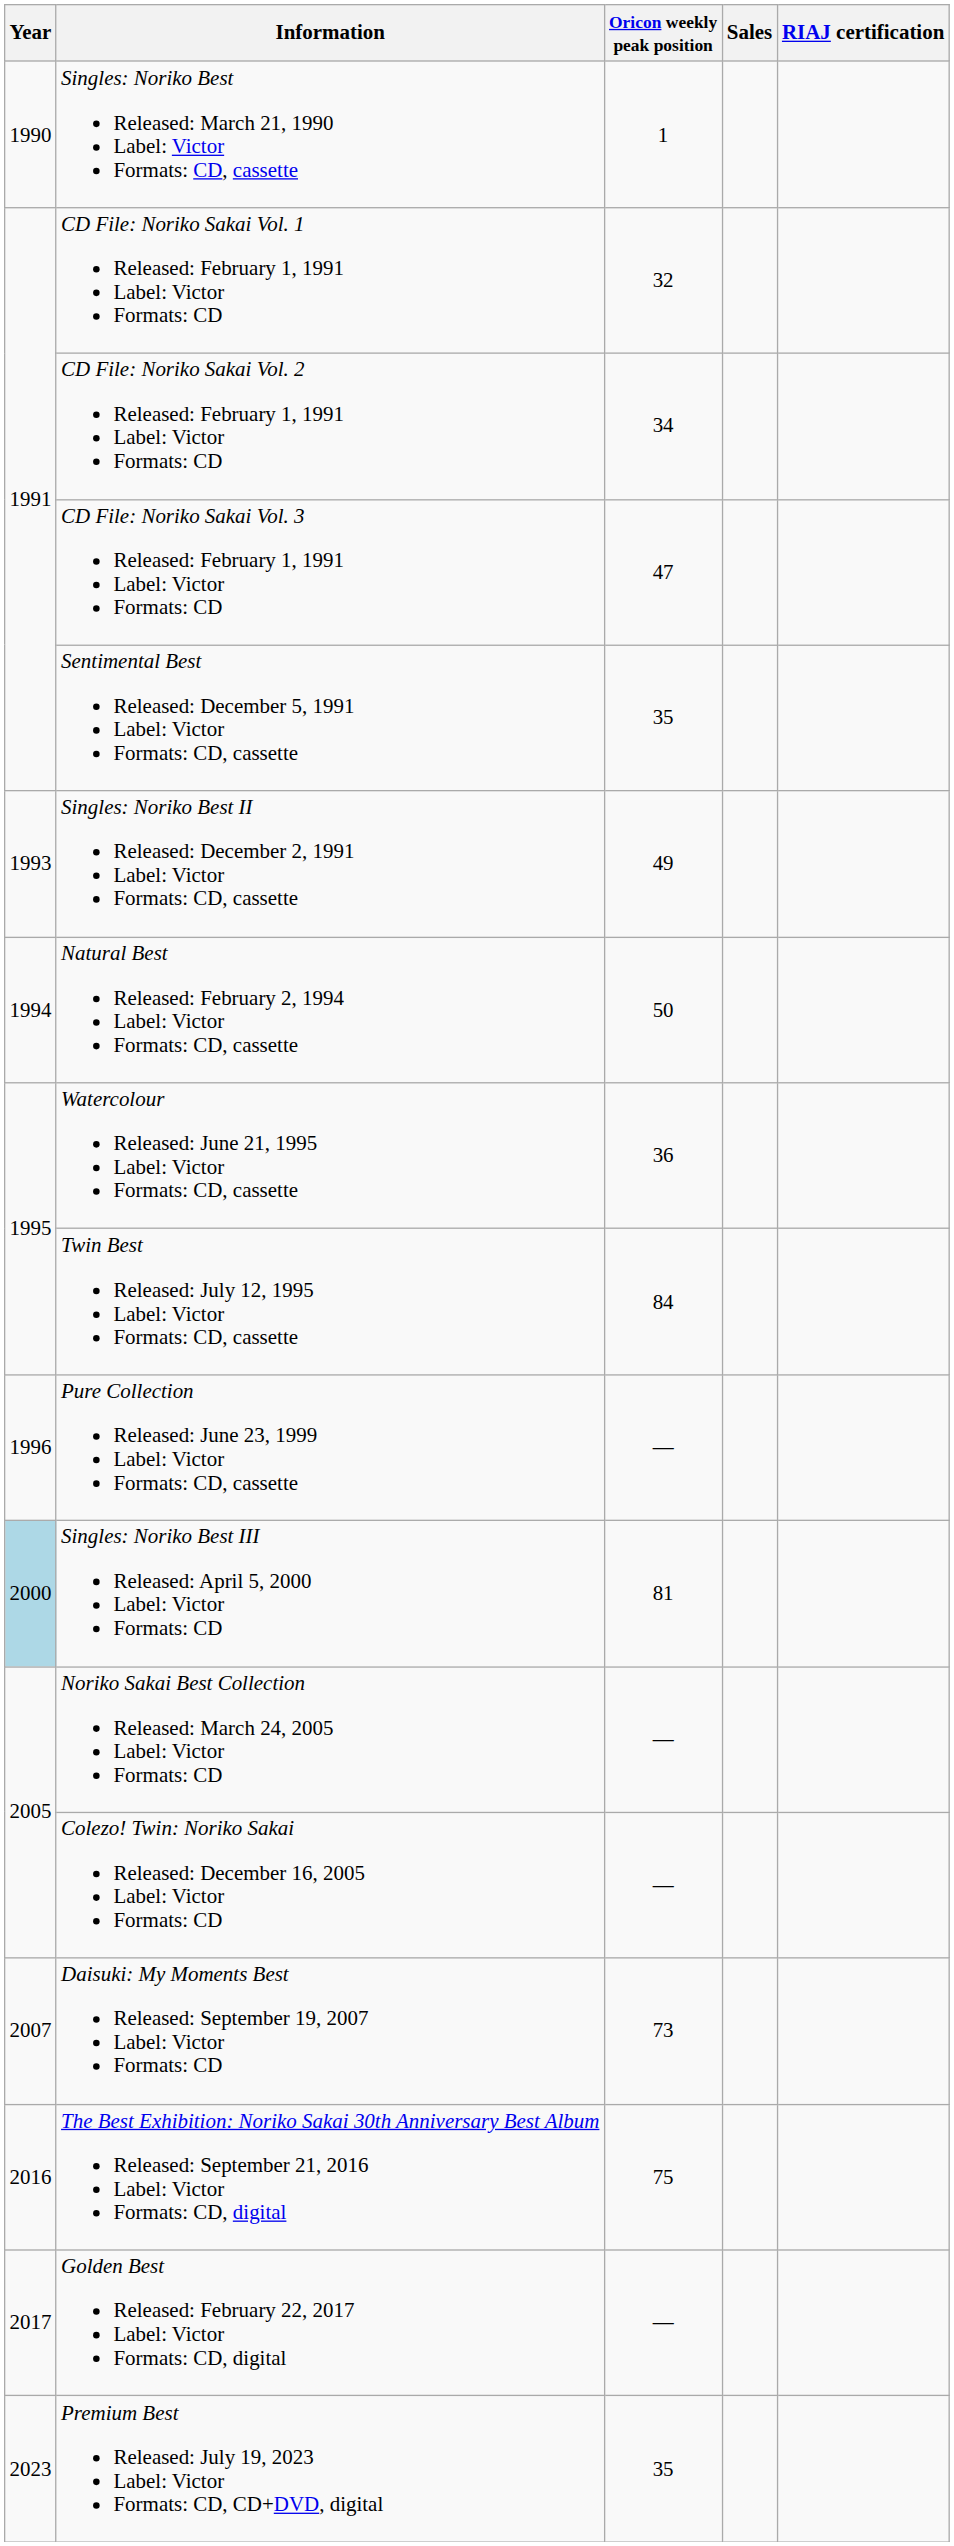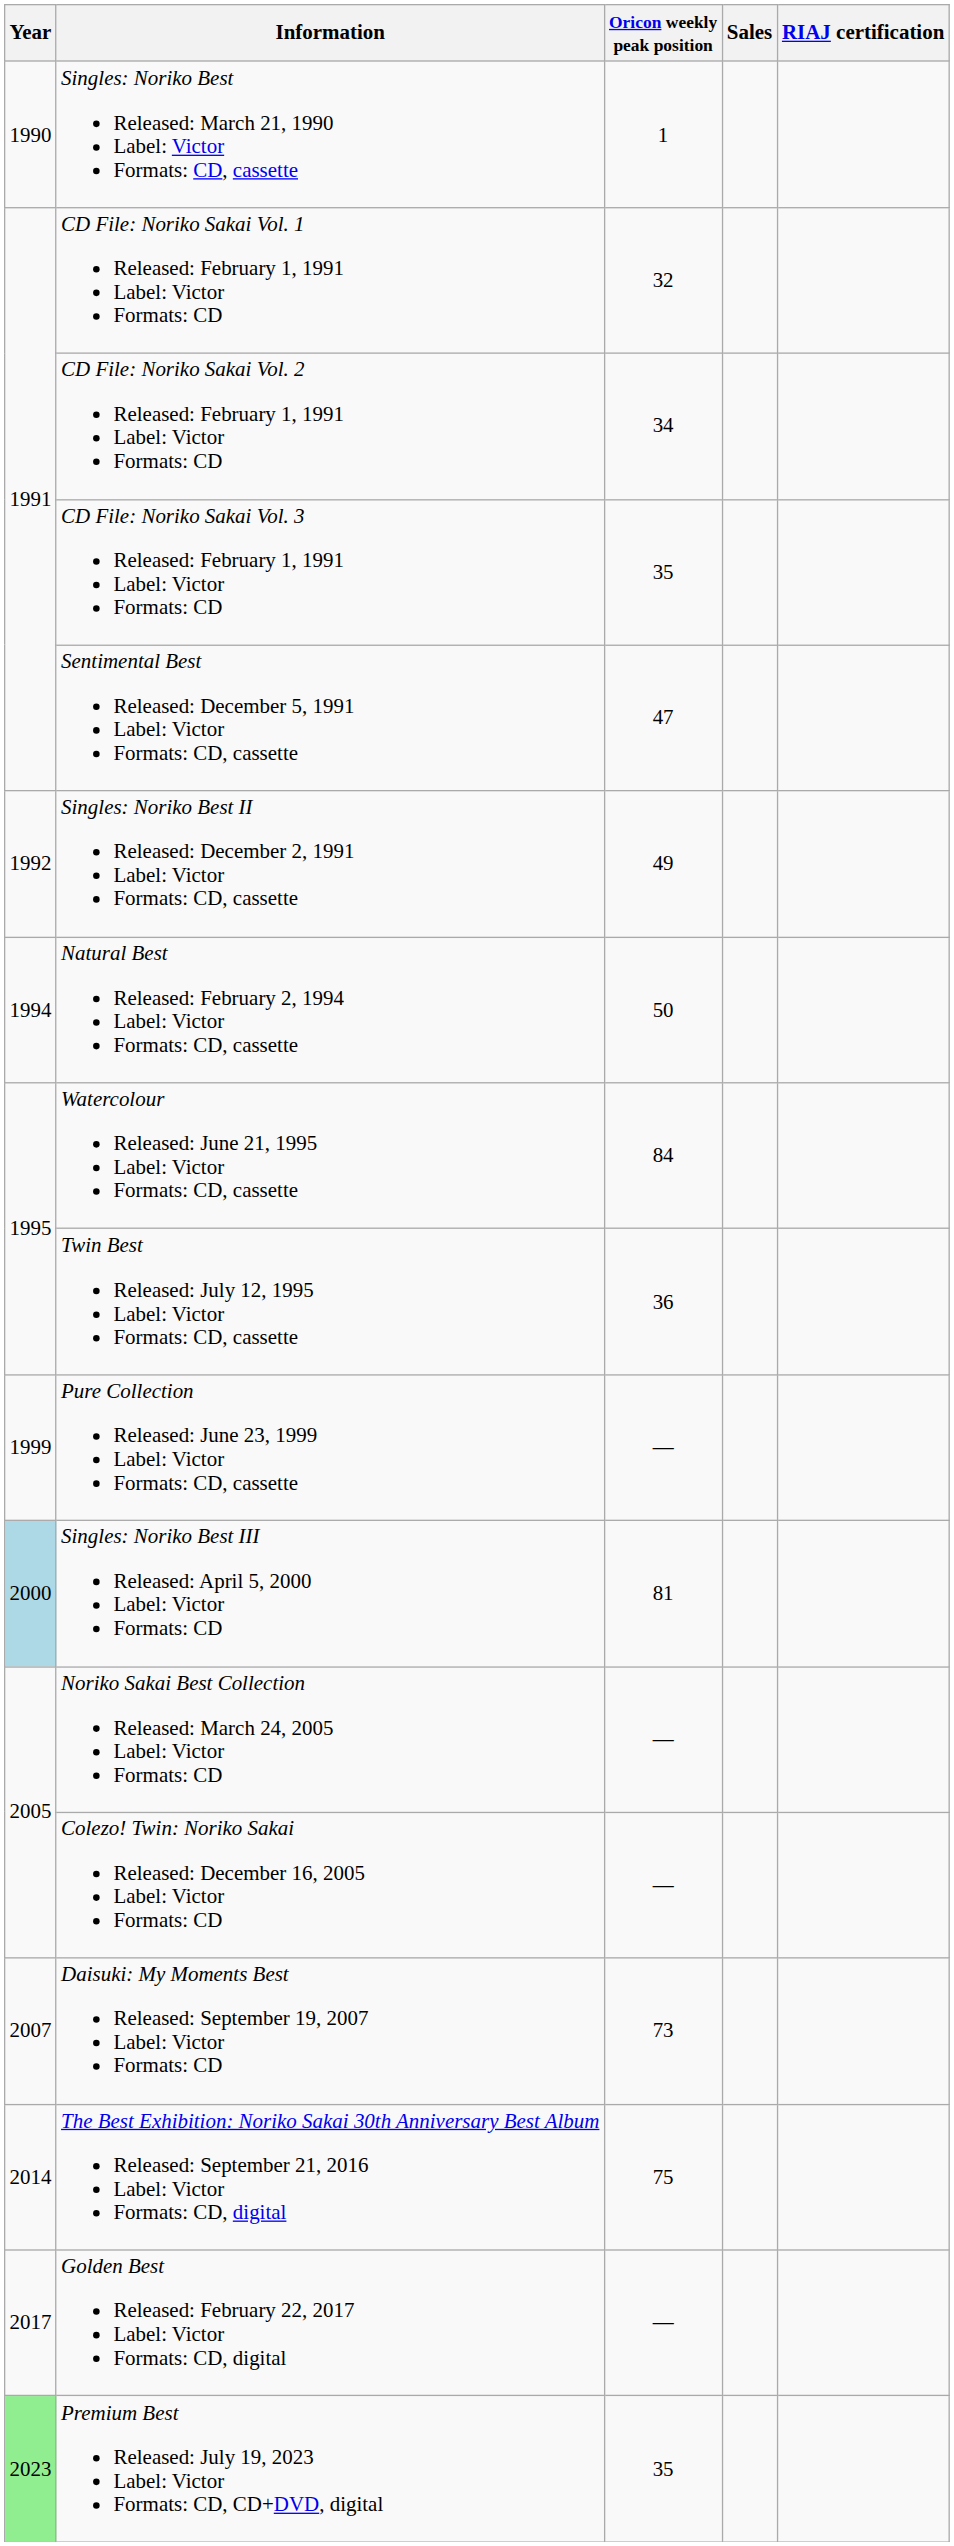(663, 571) 47 -> (663, 571) 35
(663, 717) 35 -> (663, 717) 47
(30, 863) 1993 -> (30, 863) 1992
(663, 1155) 36 -> (663, 1155) 84
(663, 1301) 84 -> (663, 1301) 36
(30, 1447) 1996 -> (30, 1447) 1999
(30, 2176) 2016 -> (30, 2176) 2014
(30, 2468) no background -> (30, 2468) lightgreen background
